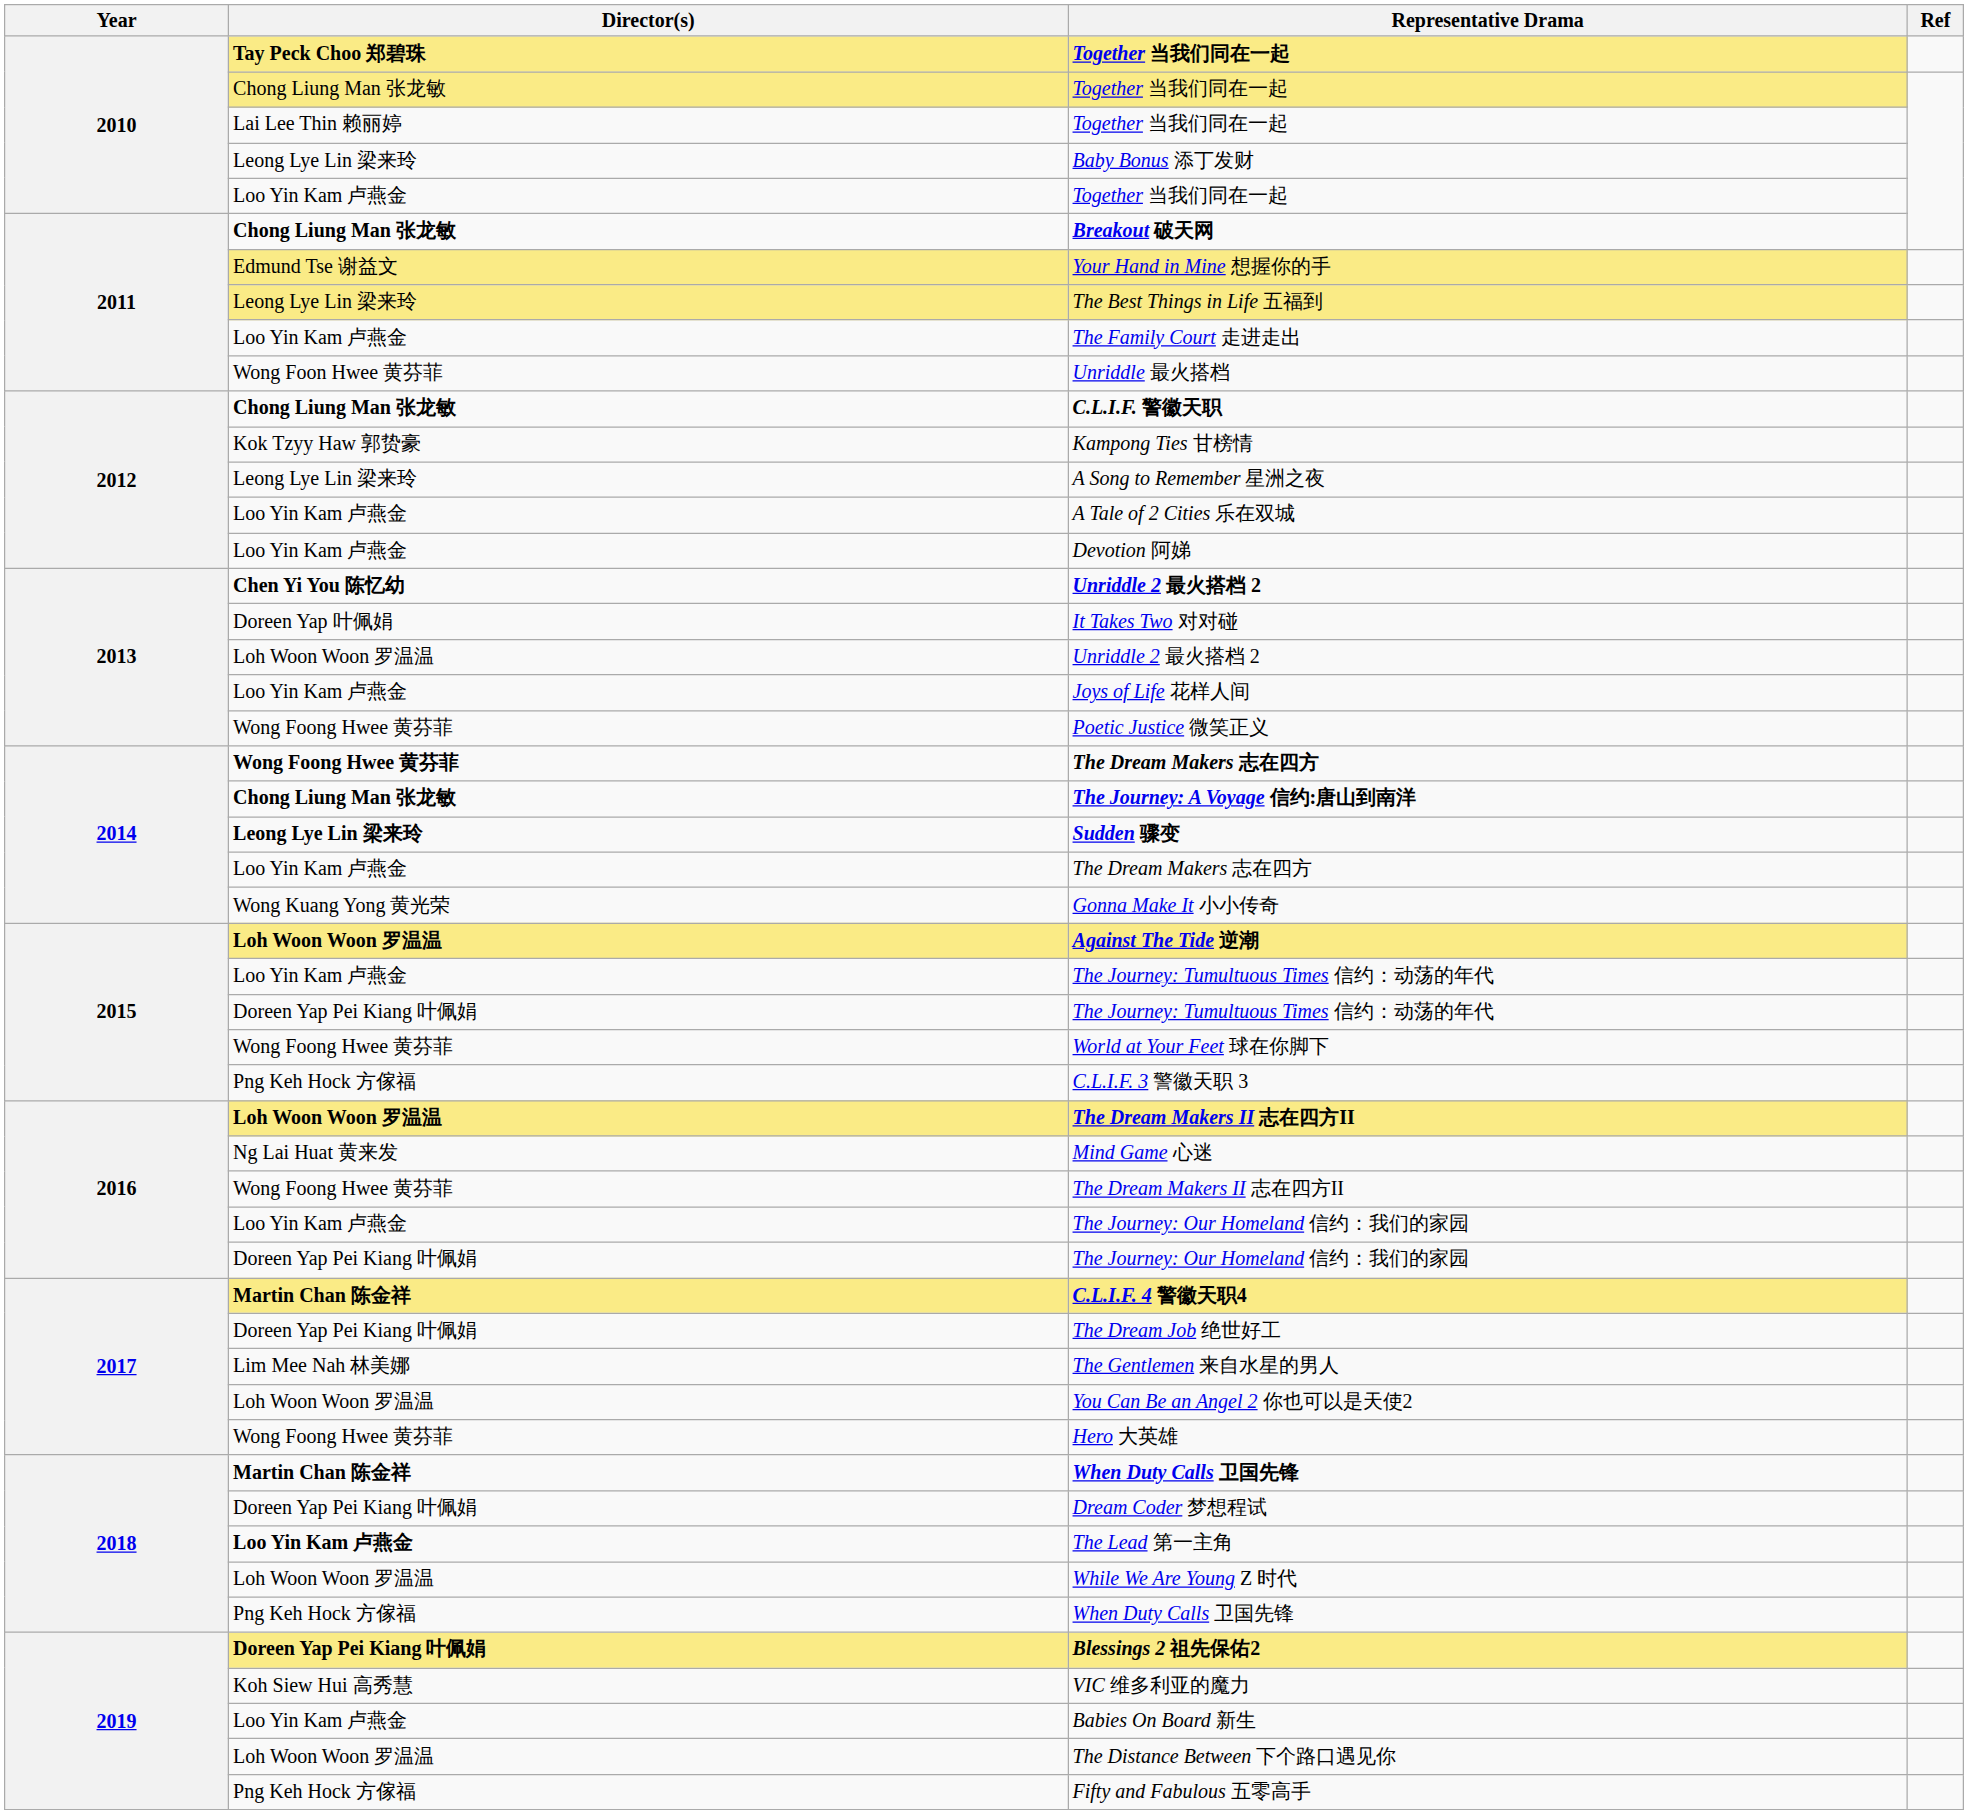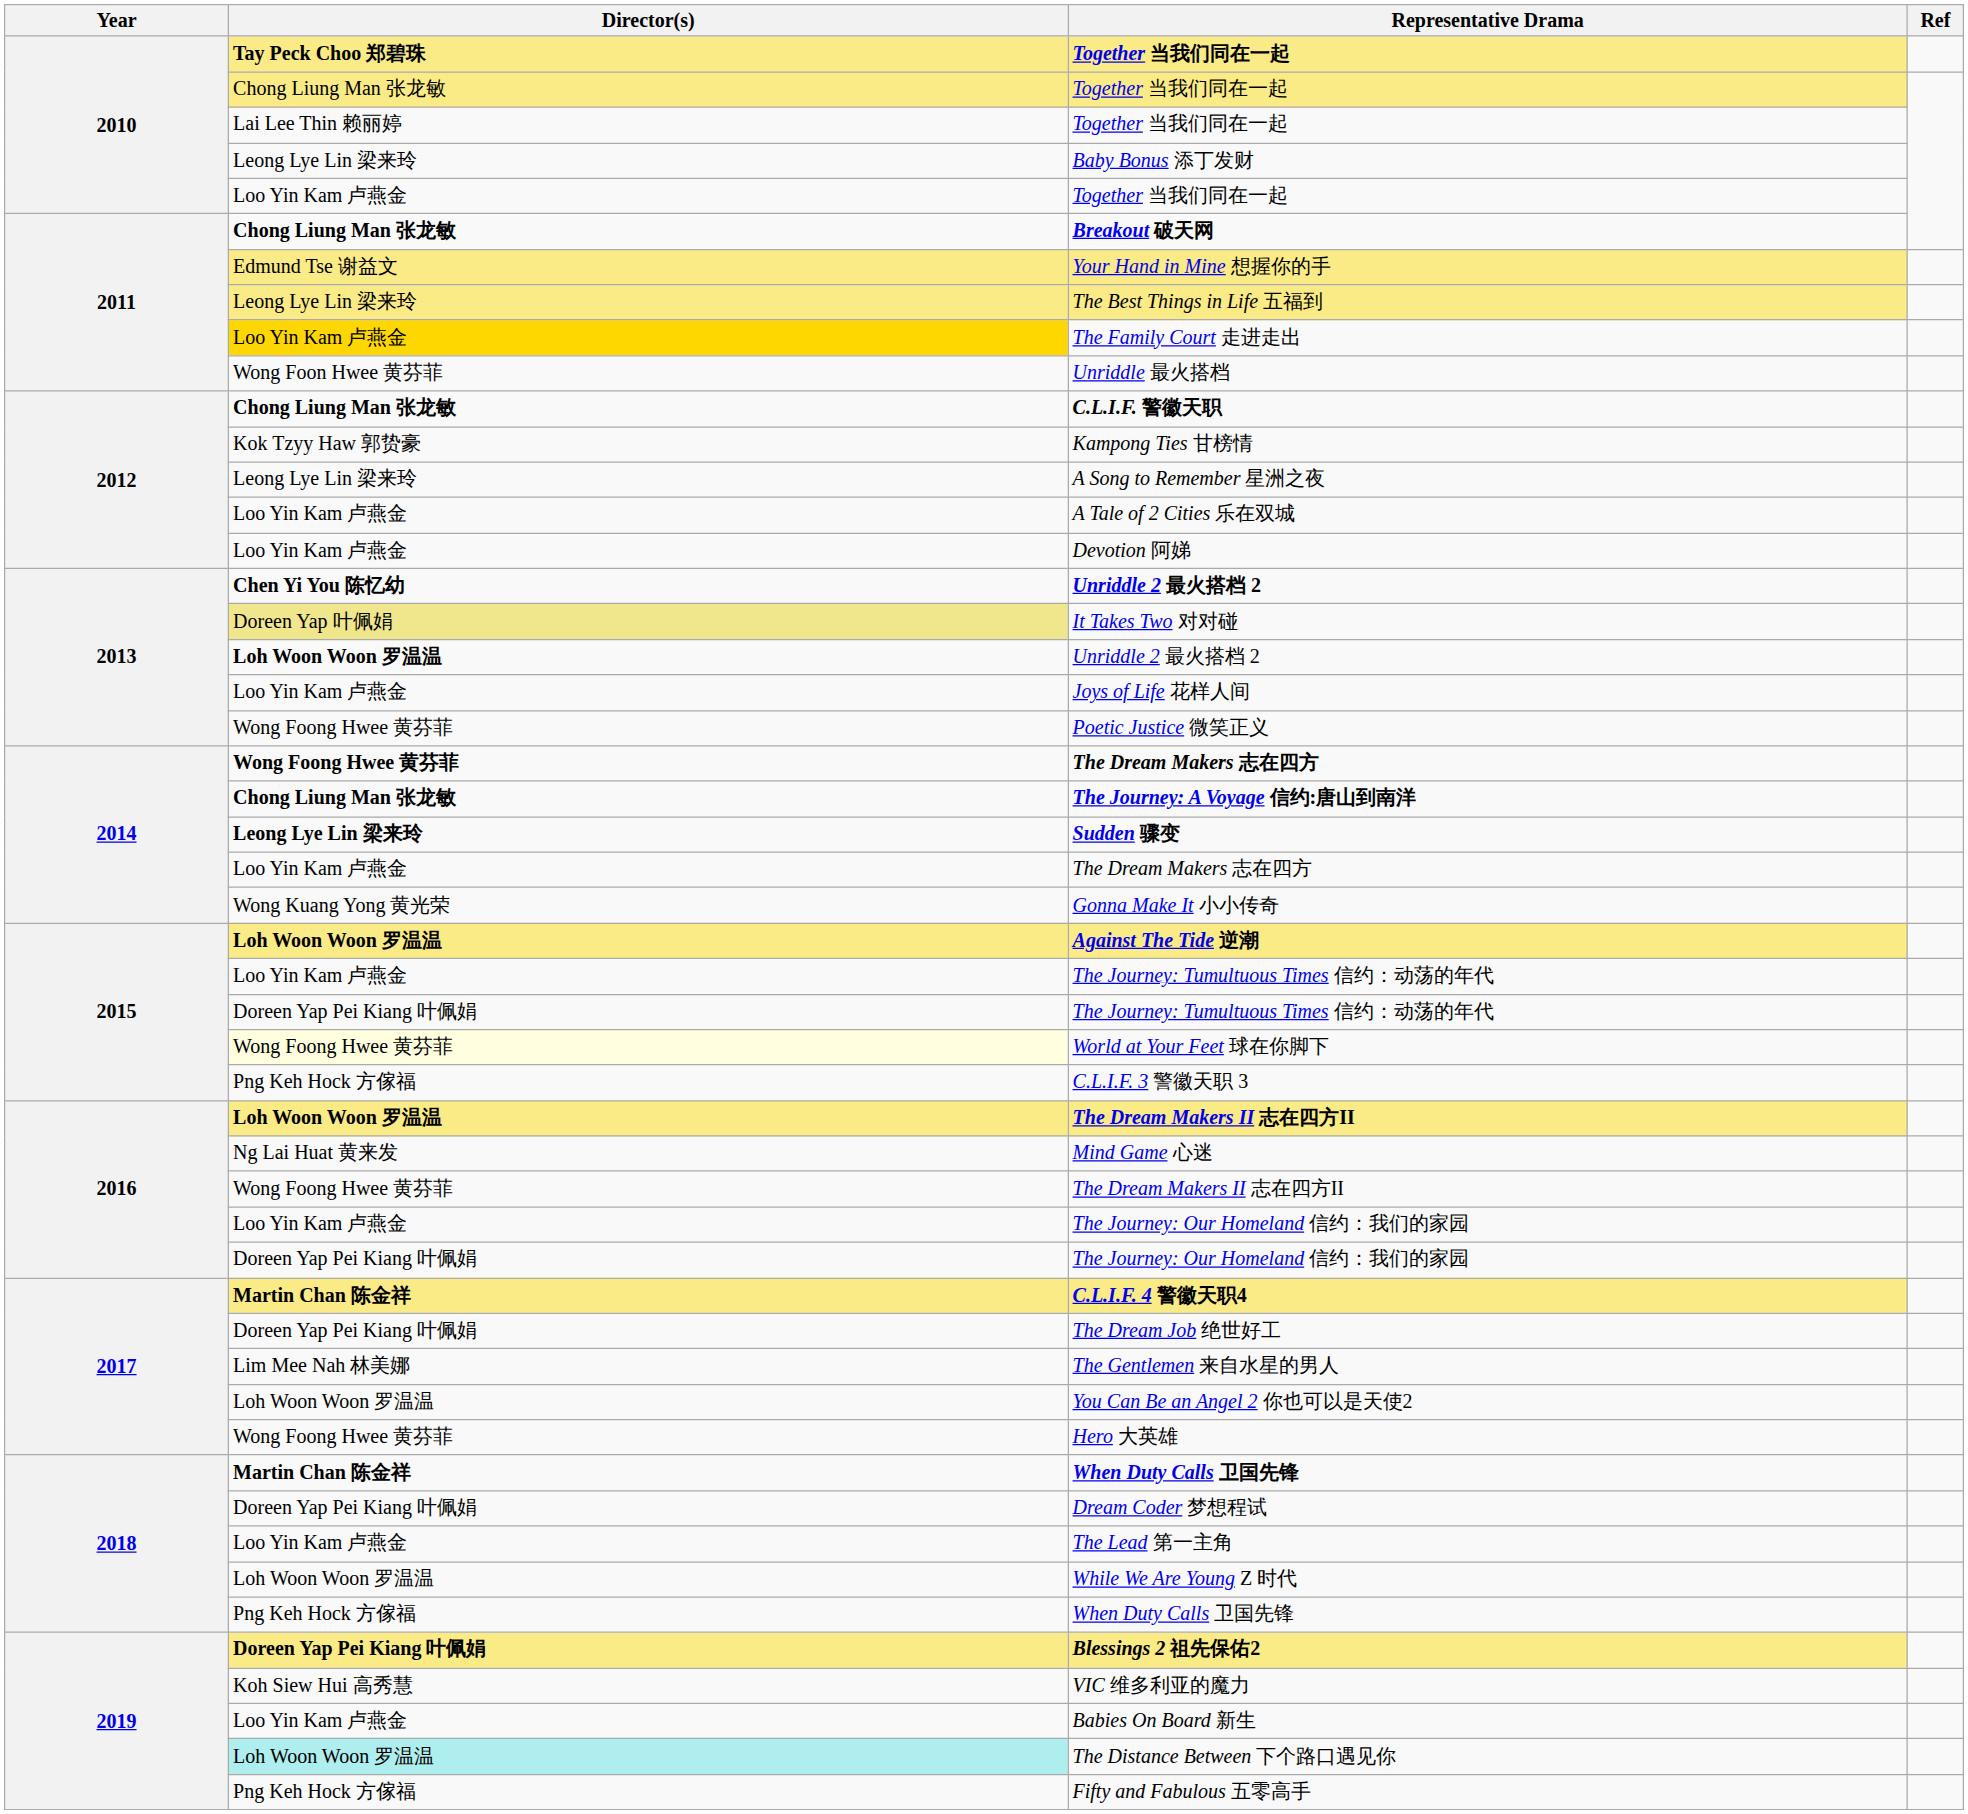(320, 337) no background -> (320, 337) gold background
(313, 620) no background -> (313, 620) khaki background
(334, 656) normal -> (337, 656) bold
(343, 1046) no background -> (343, 1046) lightyellow background
(323, 1543) bold -> (320, 1543) normal
(334, 1755) no background -> (334, 1755) paleturquoise background
